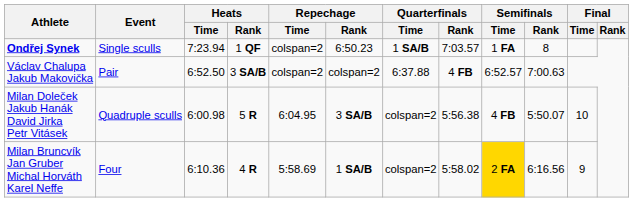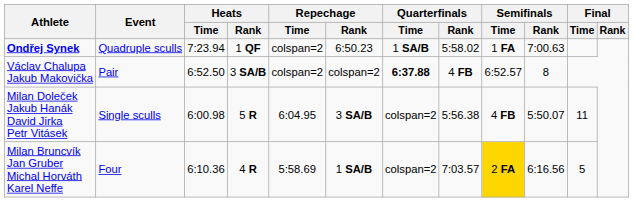(130, 48) Single sculls -> (140, 48) Quadruple sculls
(460, 48) 7:03.57 -> (460, 48) 5:58.02
(546, 48) 8 -> (546, 48) 7:00.63
(411, 72) normal -> (411, 72) bold
(546, 72) 7:00.63 -> (546, 72) 8
(140, 115) Quadruple sculls -> (130, 115) Single sculls
(582, 115) 10 -> (582, 115) 11
(460, 170) 5:58.02 -> (460, 170) 7:03.57
(582, 170) 9 -> (582, 170) 5
